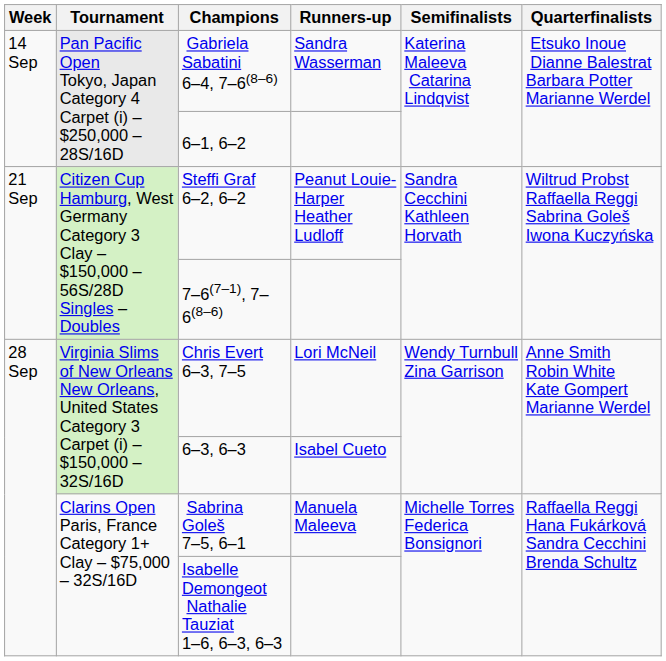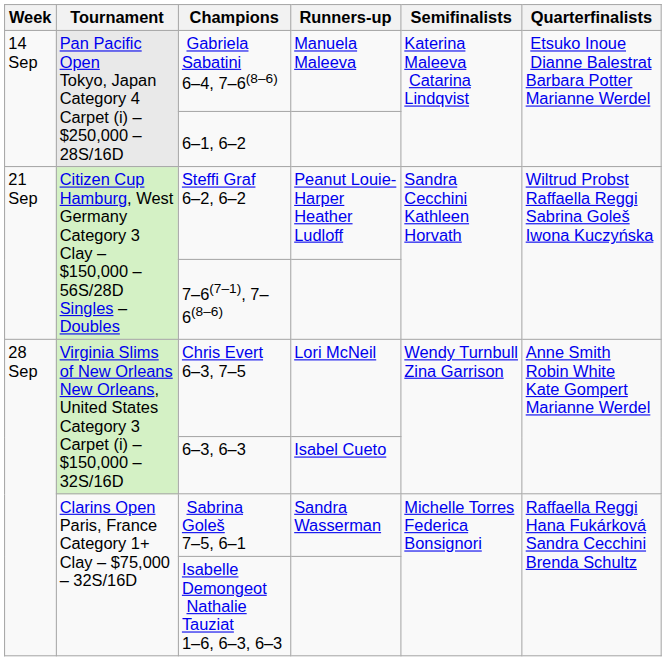(338, 53) Sandra Wasserman -> (326, 53) Manuela Maleeva
(326, 516) Manuela Maleeva -> (338, 516) Sandra Wasserman
